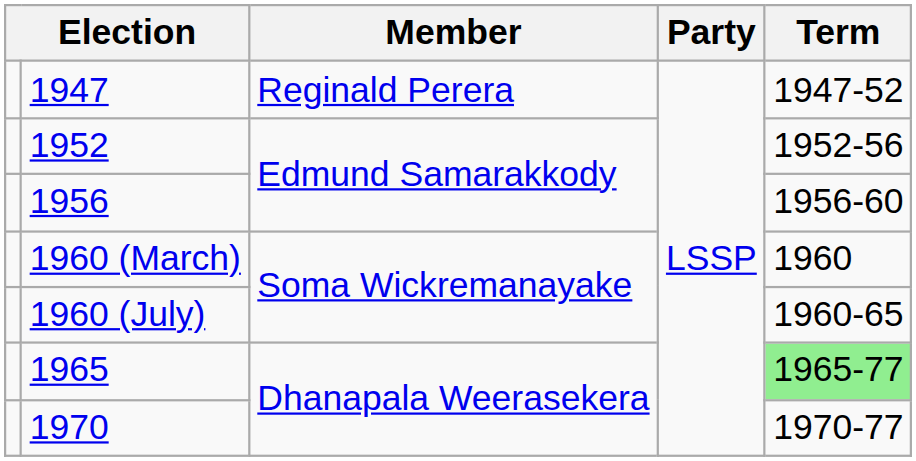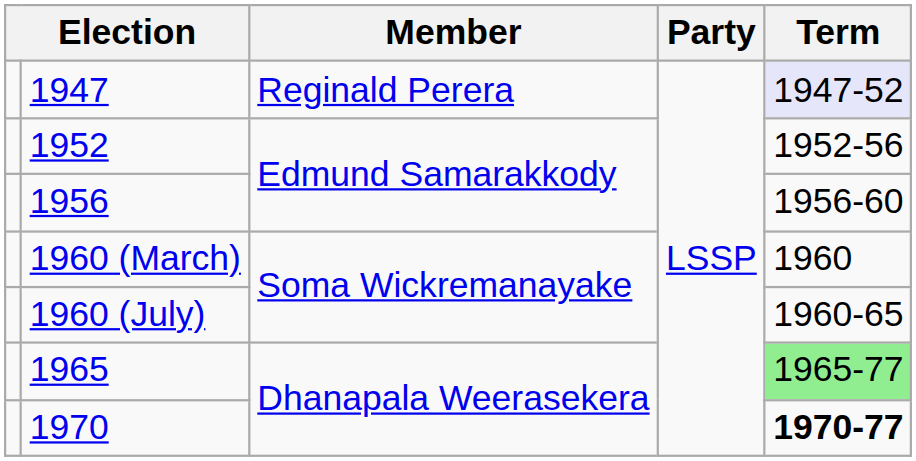(838, 88) no background -> (838, 88) lavender background
(838, 426) normal -> (838, 426) bold
